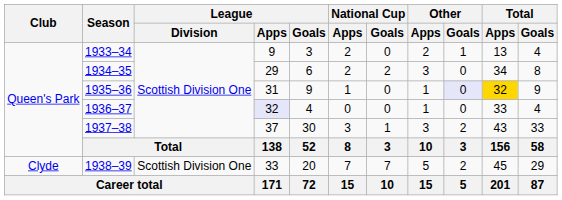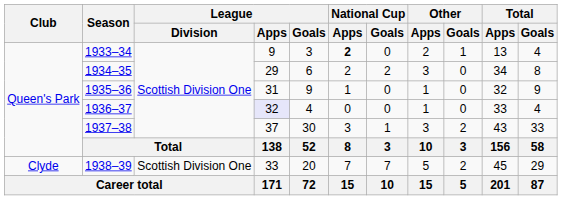(347, 52) normal -> (347, 52) bold
(463, 90) lavender background -> (463, 90) no background
(500, 90) gold background -> (500, 90) no background
